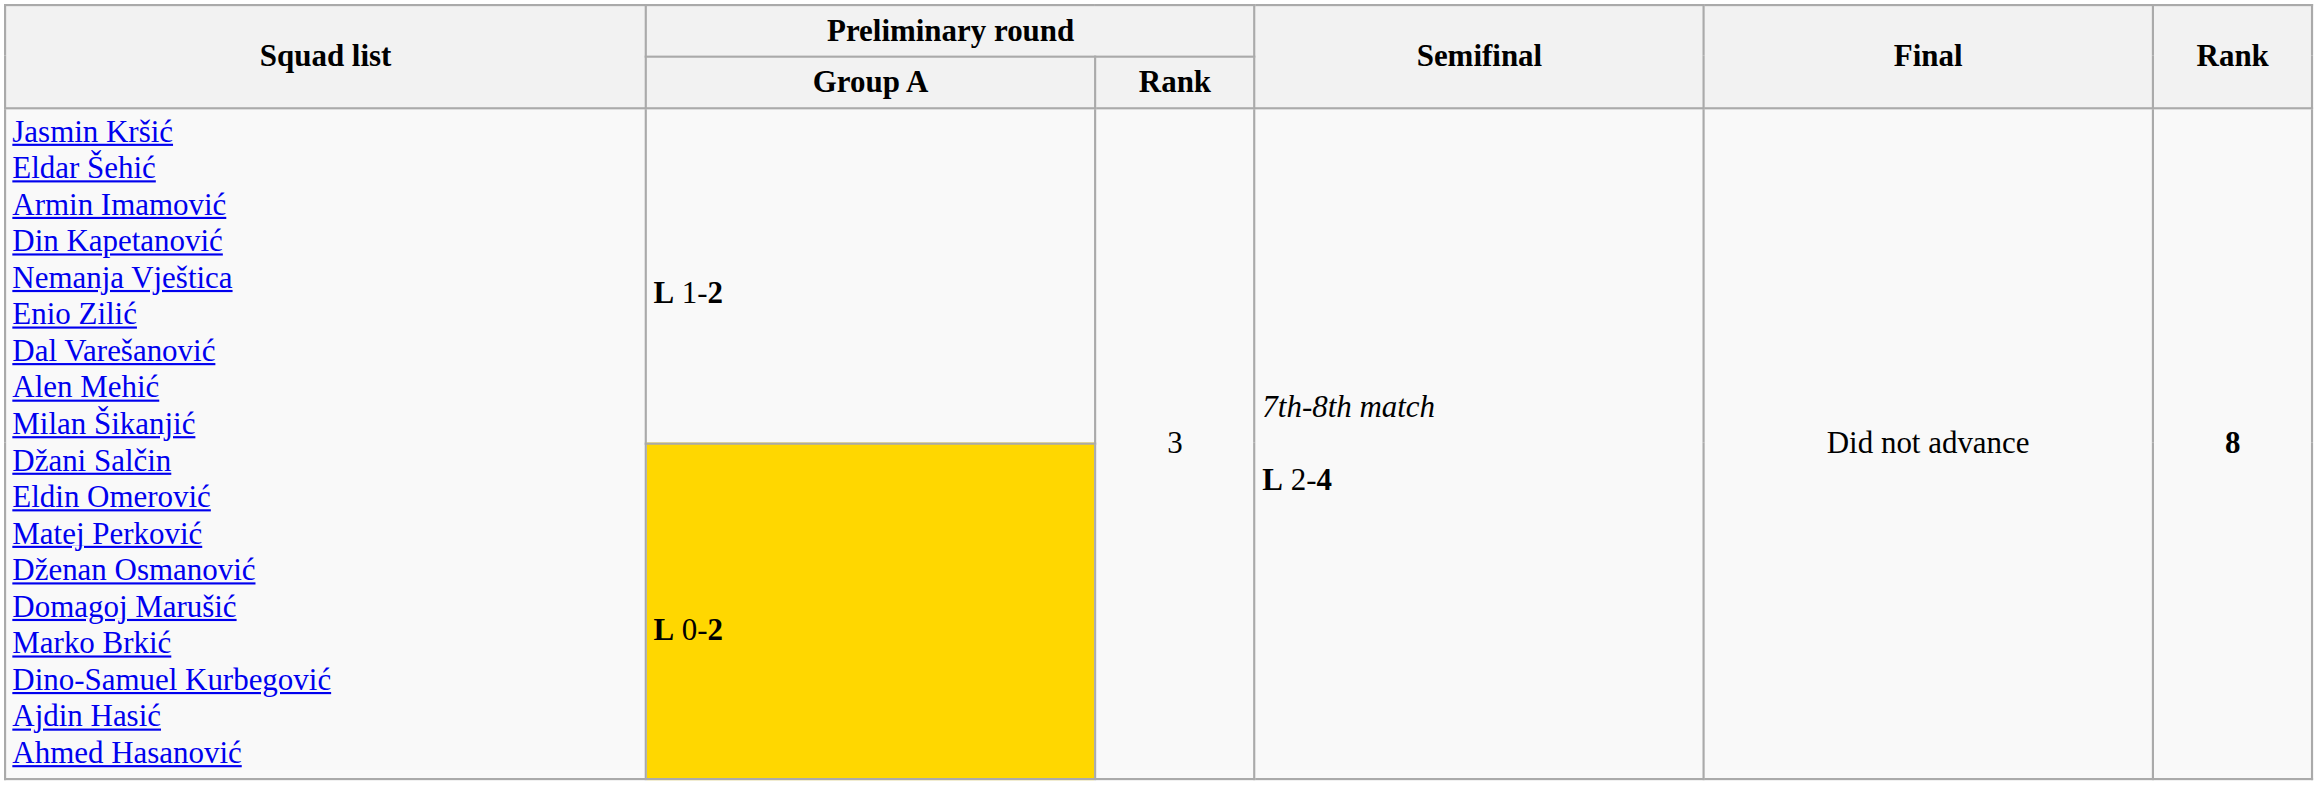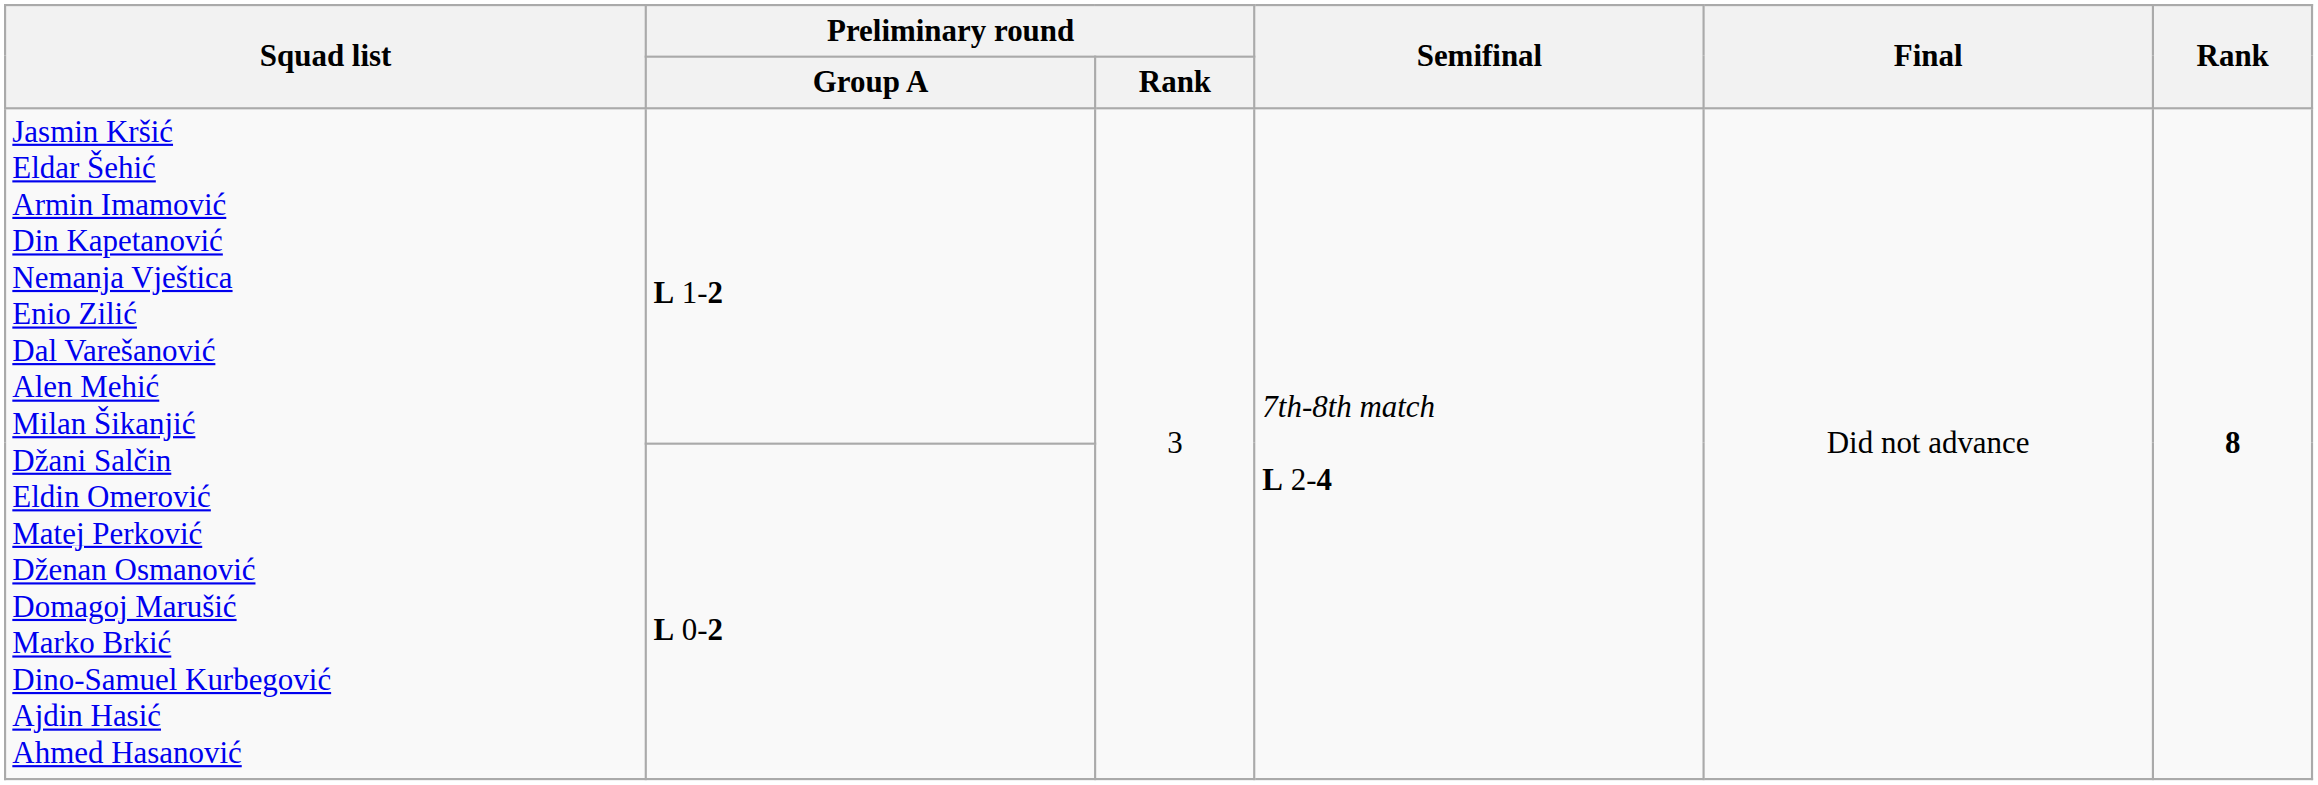(688, 629) gold background -> (688, 629) no background
